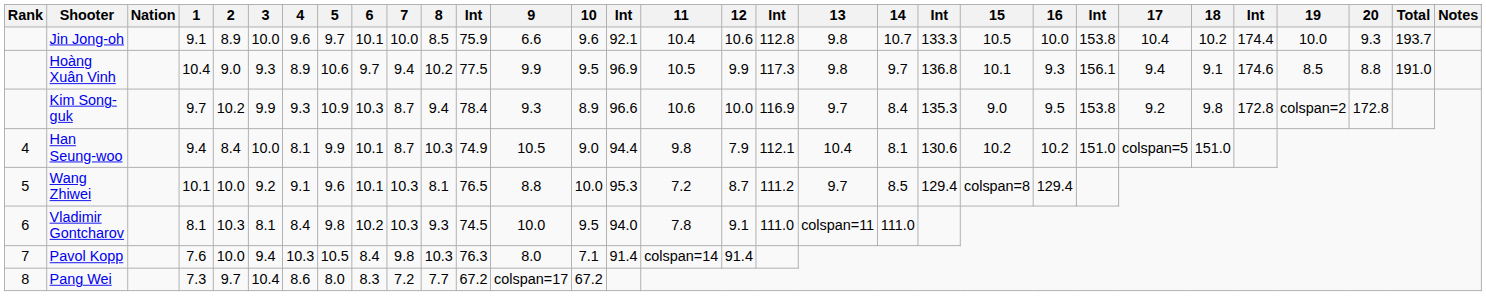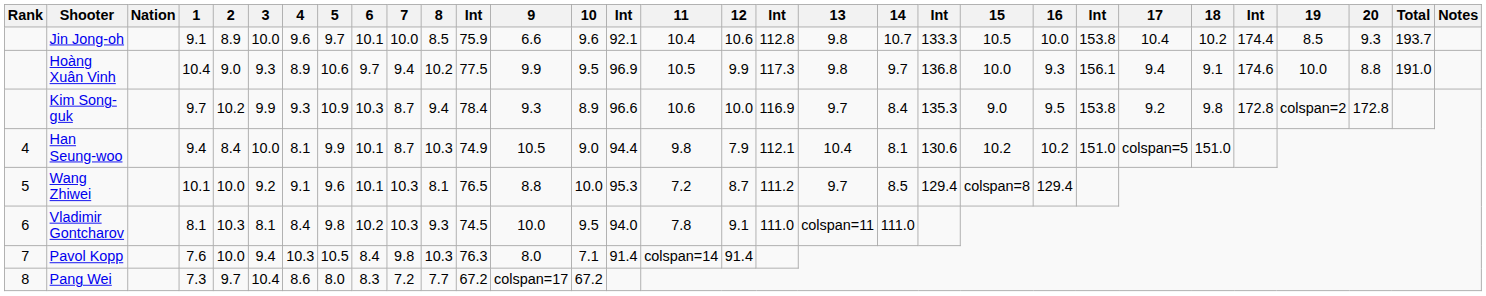(1313, 38) 10.0 -> (1313, 38) 8.5
(997, 69) 10.1 -> (997, 69) 10.0
(1313, 69) 8.5 -> (1313, 69) 10.0
